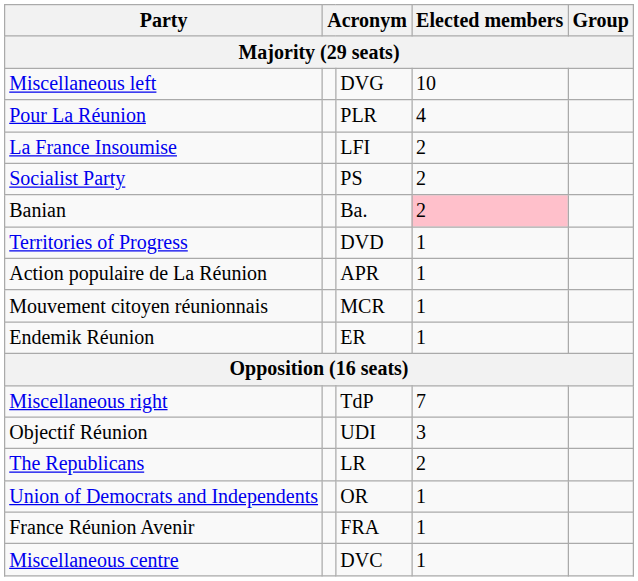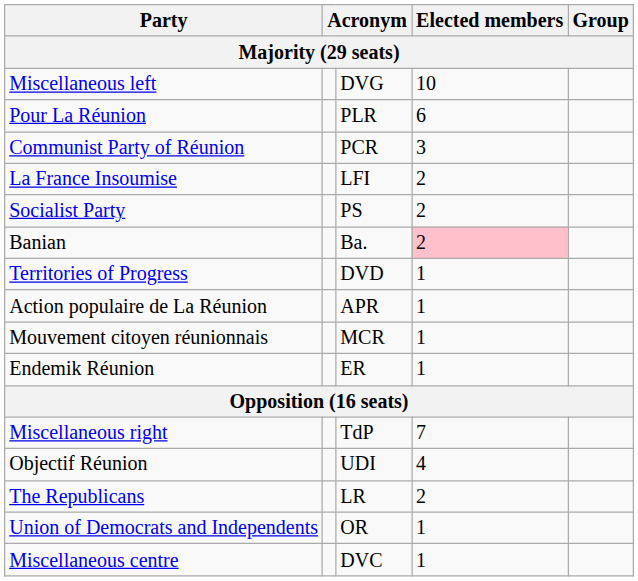(421, 115) 4 -> (421, 115) 6
+ row: (127, 147)
(421, 432) 3 -> (421, 464) 4
- row: (102, 527)
